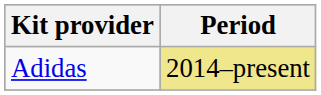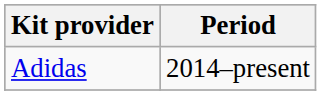(238, 68) khaki background -> (238, 68) no background
